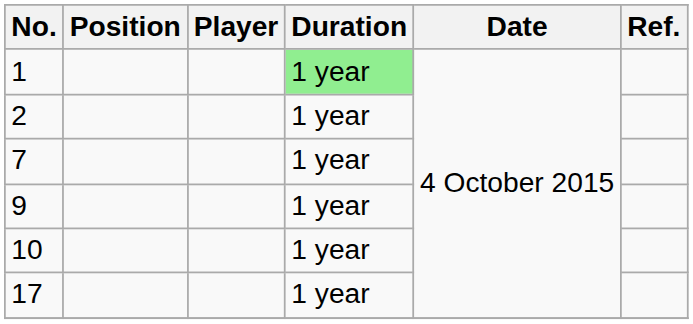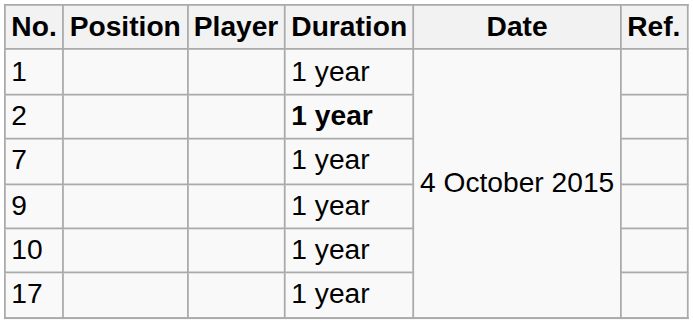(330, 71) lightgreen background -> (330, 71) no background
(330, 116) normal -> (332, 116) bold
